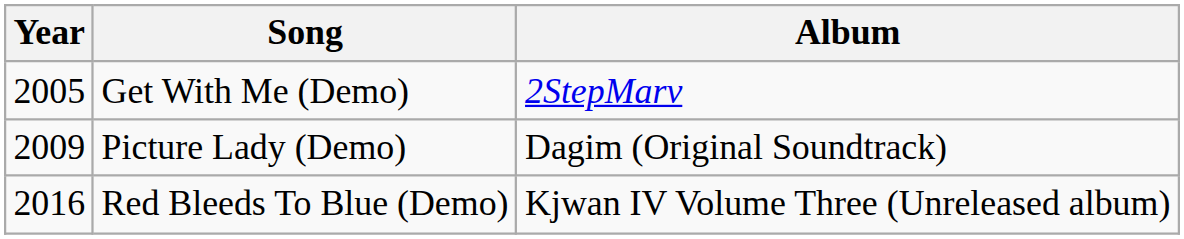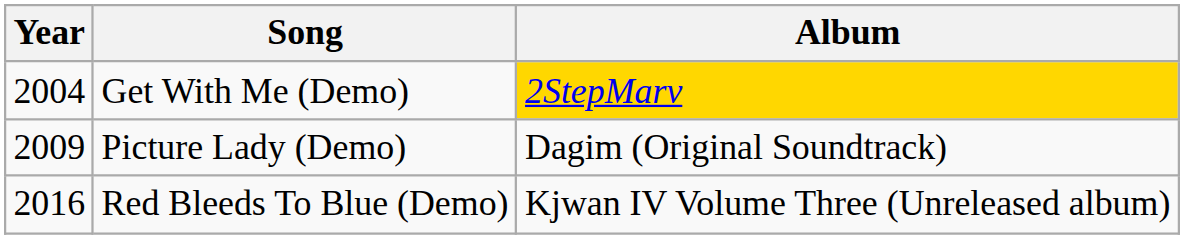(49, 89) 2005 -> (49, 89) 2004
(604, 89) no background -> (604, 89) gold background
